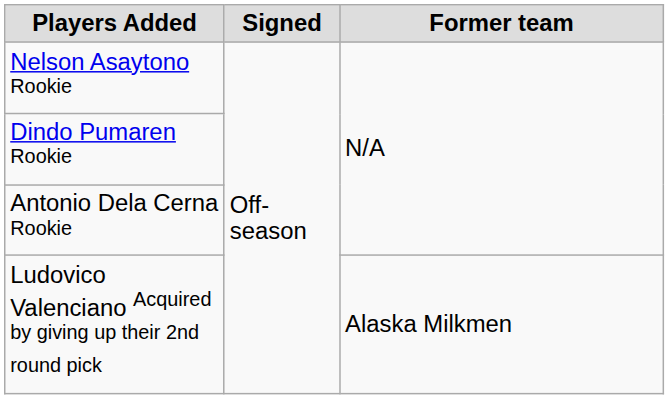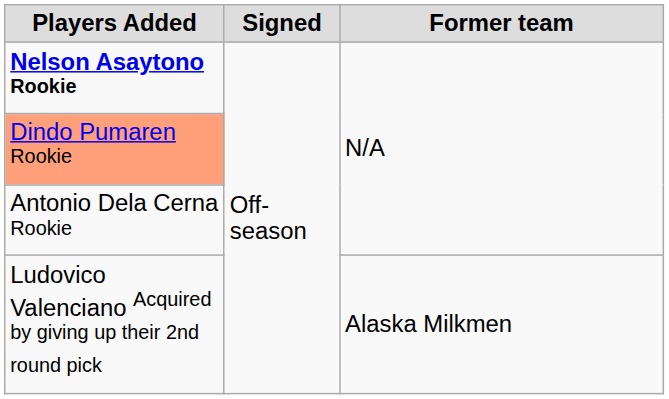(100, 73) normal -> (107, 77) bold
(93, 144) no background -> (93, 144) lightsalmon background
